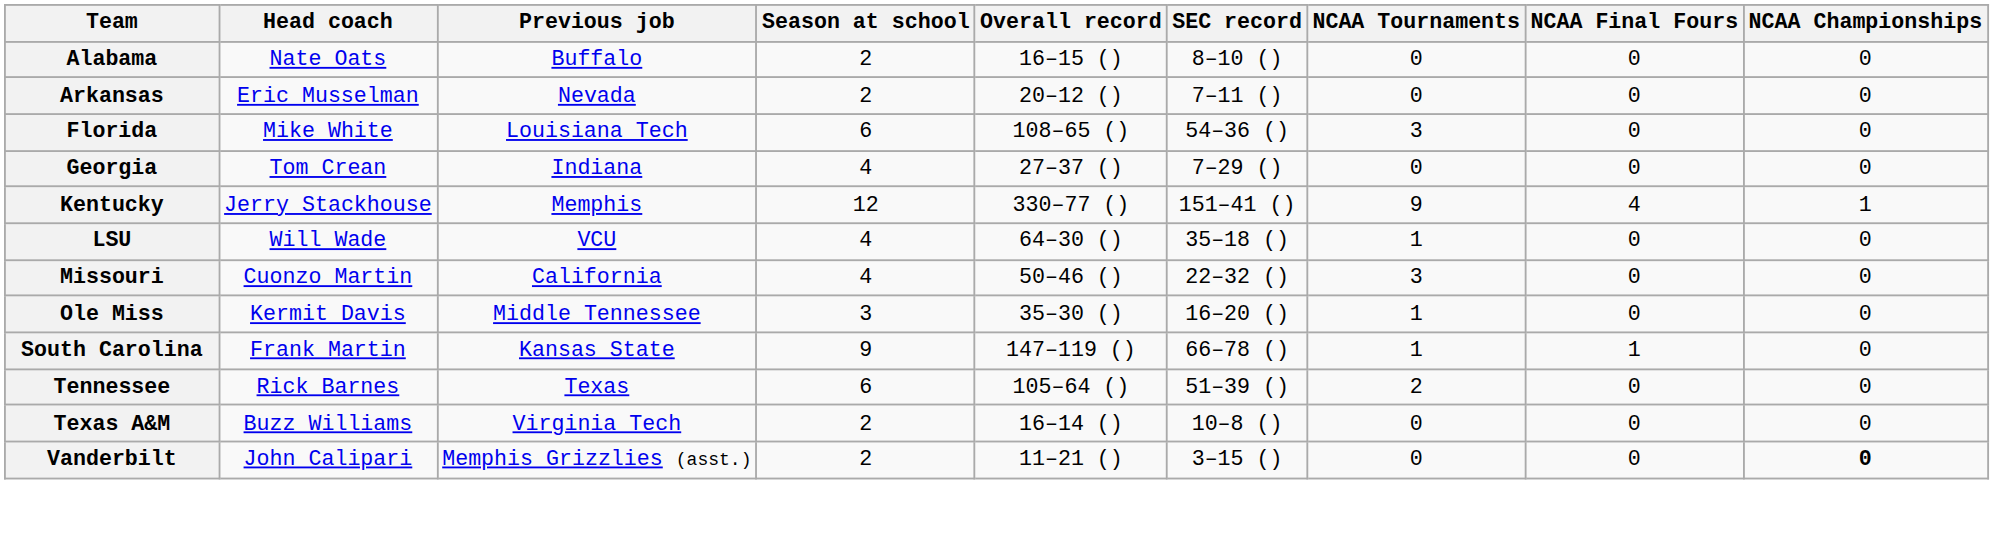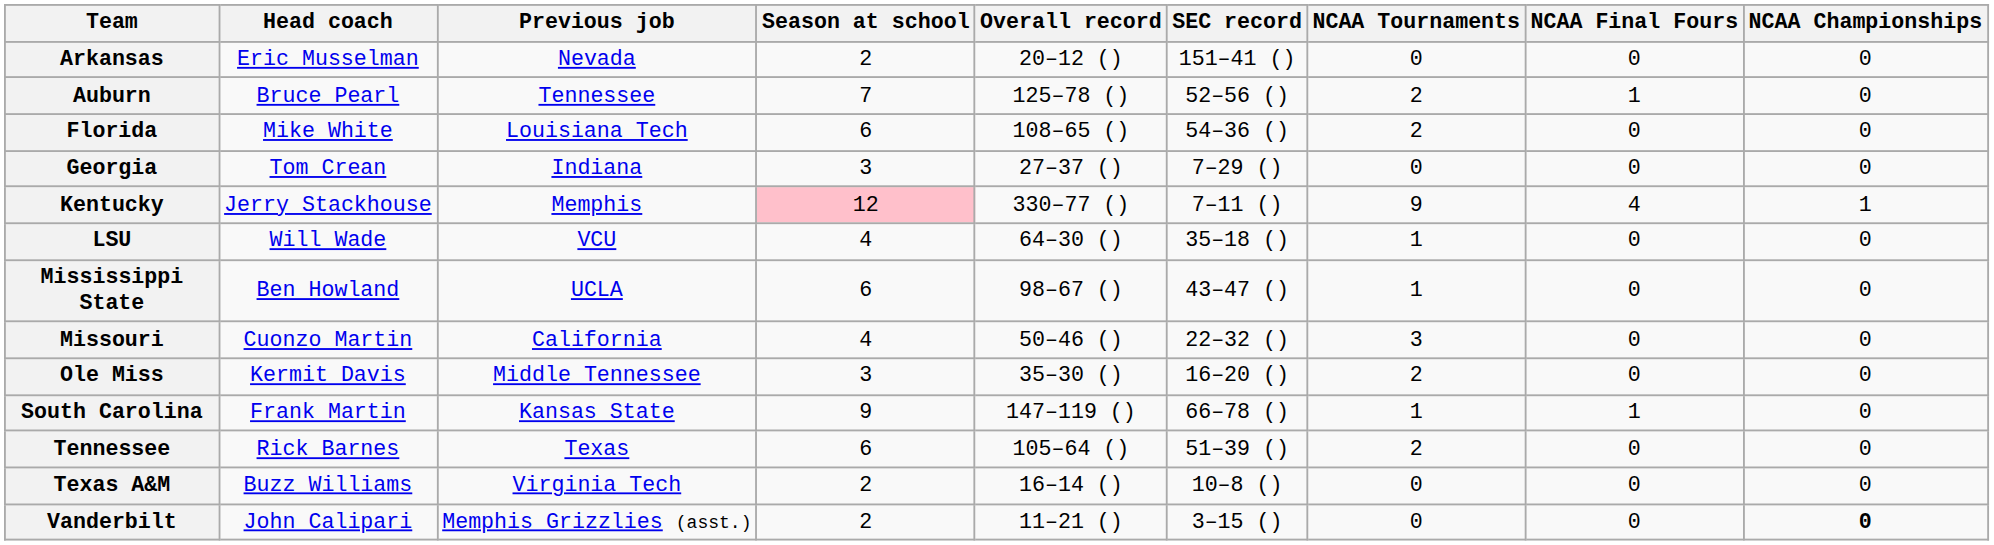- row: (112, 59)
(1237, 96) 7–11 () -> (1237, 59) 151–41 ()
+ row: (112, 96)
(1416, 132) 3 -> (1416, 132) 2
(866, 168) 4 -> (866, 168) 3
(866, 205) no background -> (866, 205) pink background
(1237, 205) 151–41 () -> (1237, 205) 7–11 ()
+ row: (112, 290)
(1416, 314) 1 -> (1416, 376) 2
